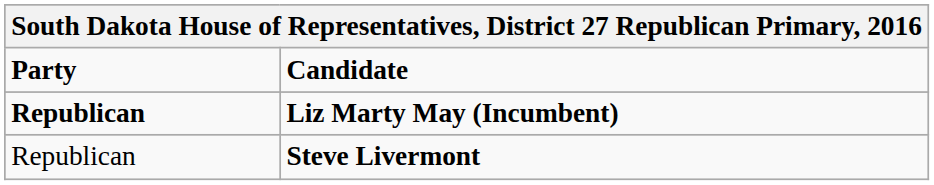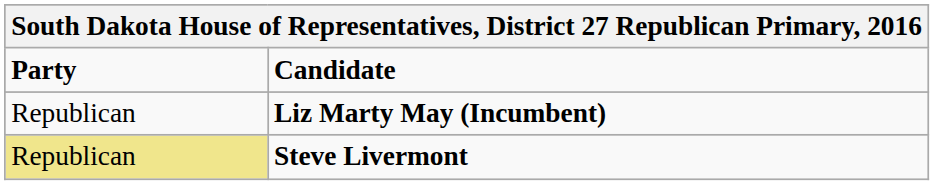(78, 112) bold -> (73, 112) normal
(73, 156) no background -> (73, 156) khaki background
